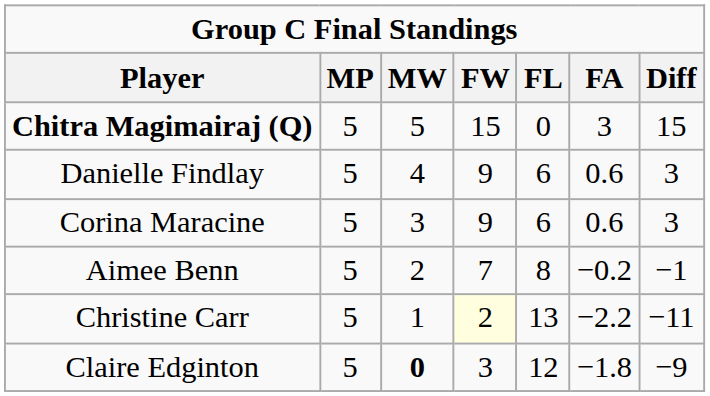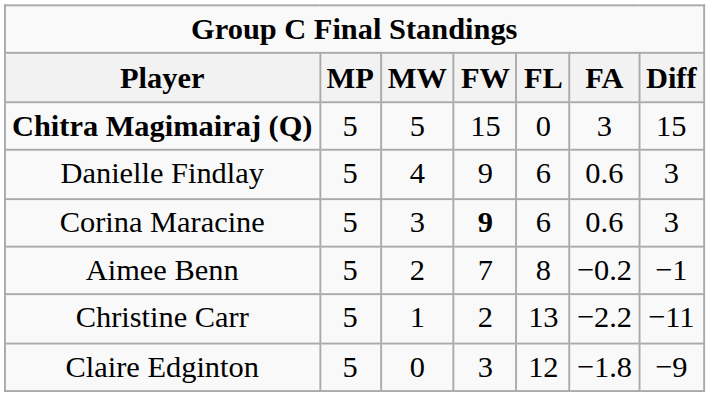(485, 221) normal -> (485, 221) bold
(485, 318) lightyellow background -> (485, 318) no background
(417, 366) bold -> (417, 366) normal
